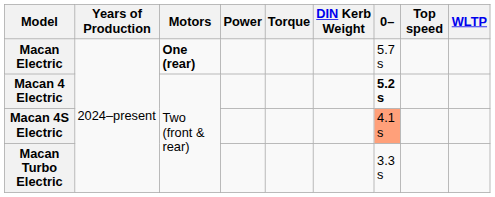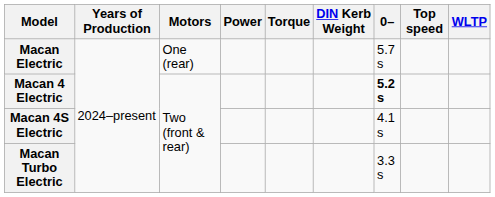(179, 56) bold -> (178, 56) normal
(386, 125) lightsalmon background -> (386, 125) no background
